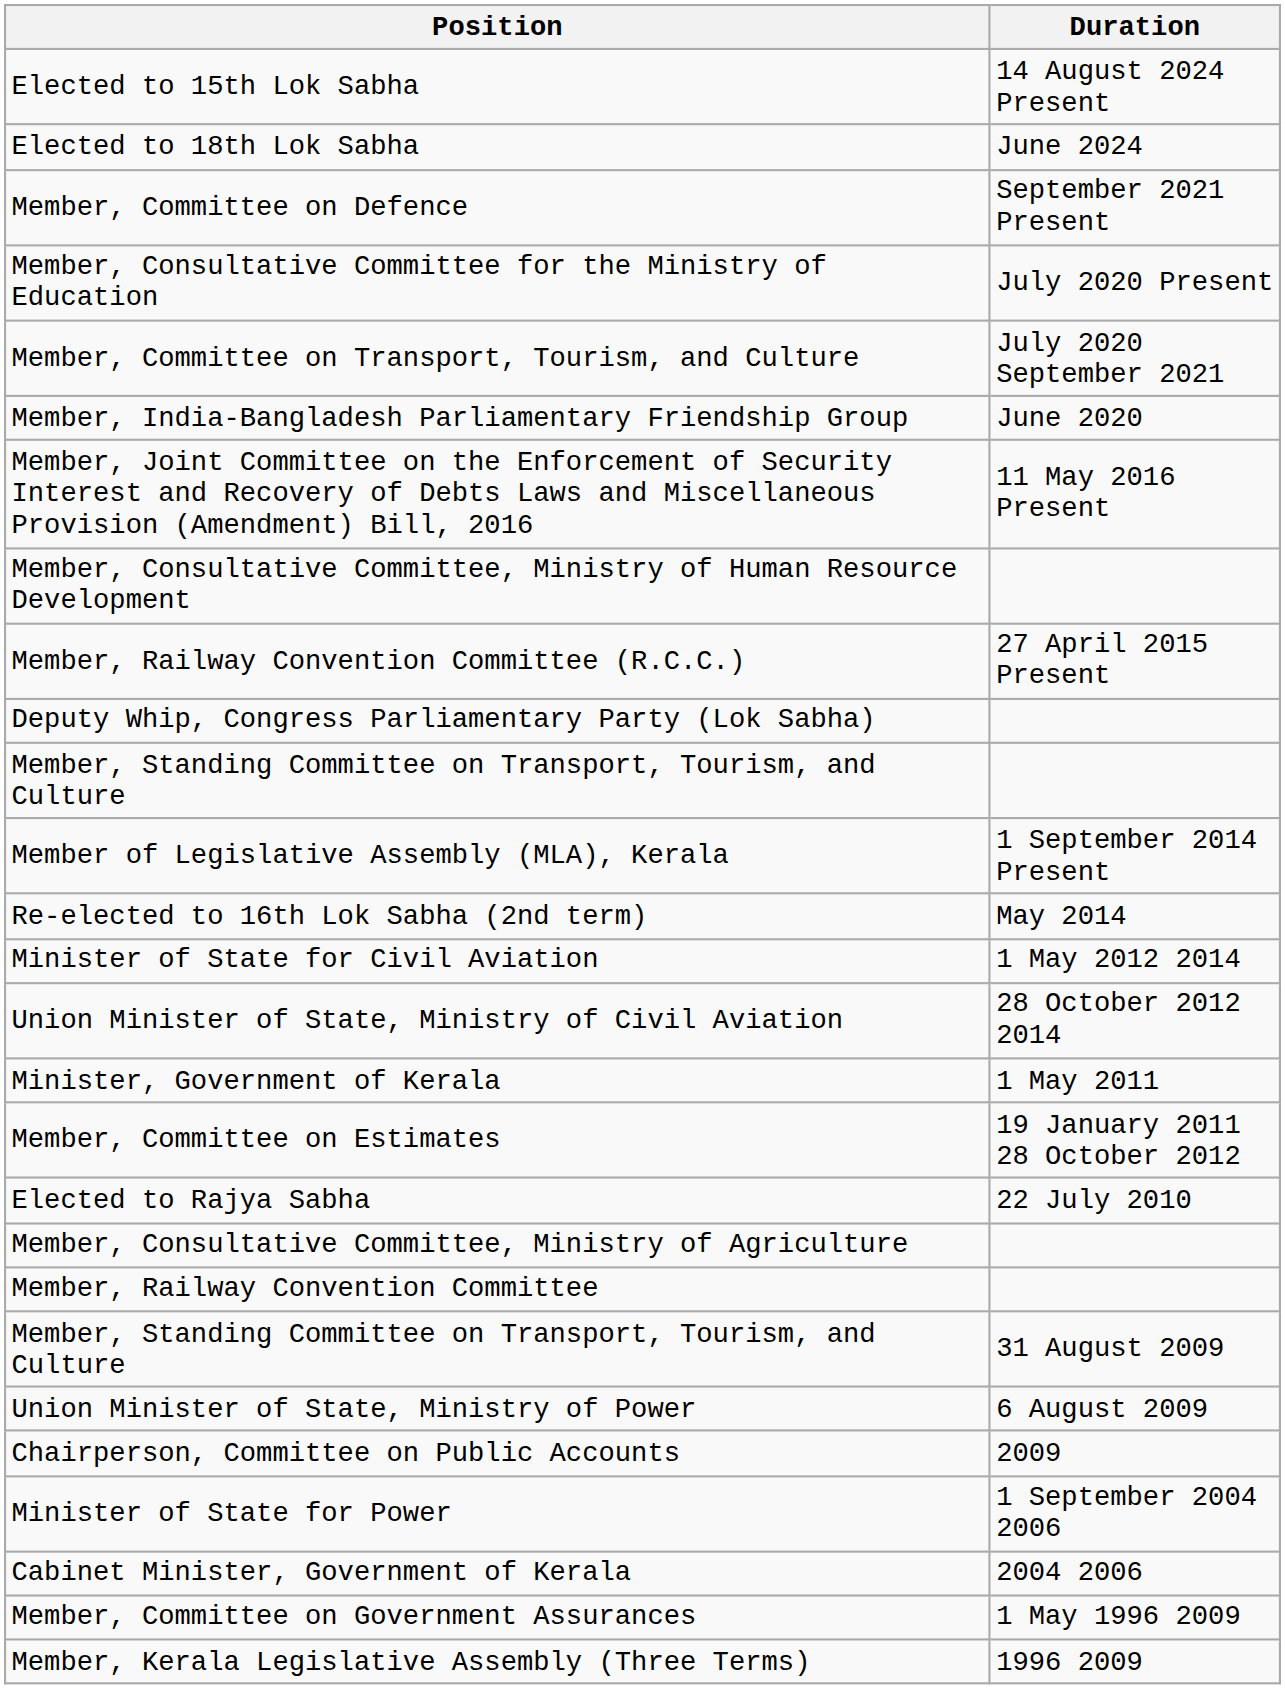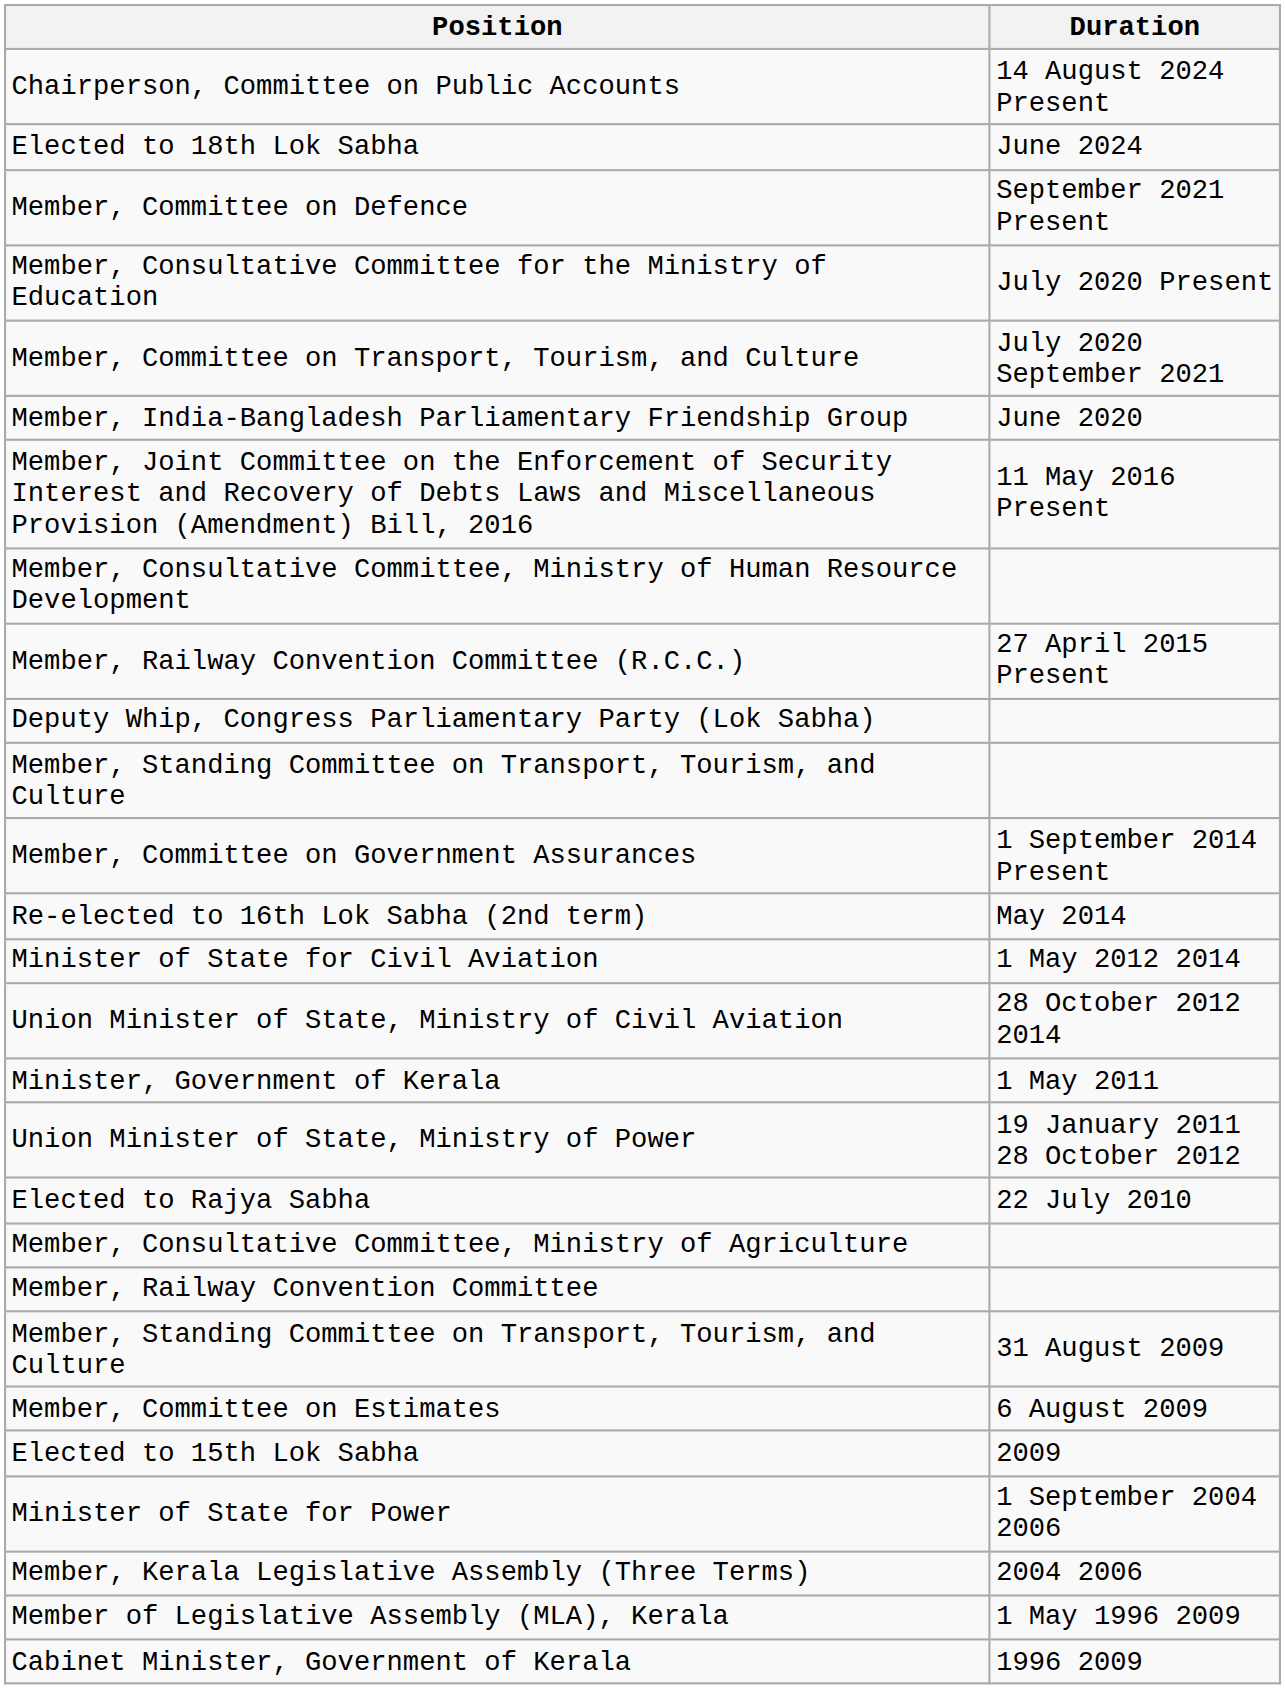(215, 87) Elected to 15th Lok Sabha -> (346, 87) Chairperson, Committee on Public Accounts
(370, 856) Member of Legislative Assembly (MLA), Kerala -> (354, 856) Member, Committee on Government Assurances
(256, 1141) Member, Committee on Estimates -> (354, 1141) Union Minister of State, Ministry of Power
(354, 1409) Union Minister of State, Ministry of Power -> (256, 1409) Member, Committee on Estimates
(346, 1453) Chairperson, Committee on Public Accounts -> (215, 1453) Elected to 15th Lok Sabha
(321, 1573) Cabinet Minister, Government of Kerala -> (411, 1573) Member, Kerala Legislative Assembly (Three Terms)
(354, 1617) Member, Committee on Government Assurances -> (370, 1617) Member of Legislative Assembly (MLA), Kerala
(411, 1662) Member, Kerala Legislative Assembly (Three Terms) -> (321, 1662) Cabinet Minister, Government of Kerala
